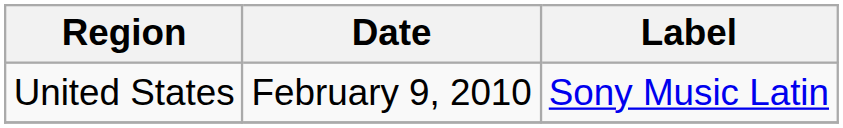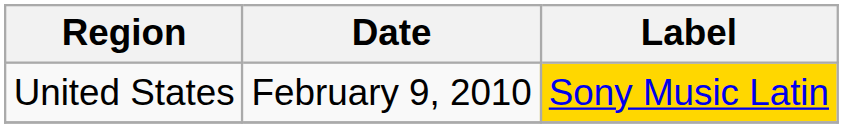(689, 92) no background -> (689, 92) gold background
